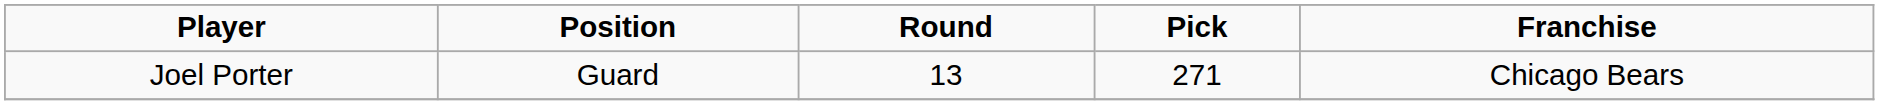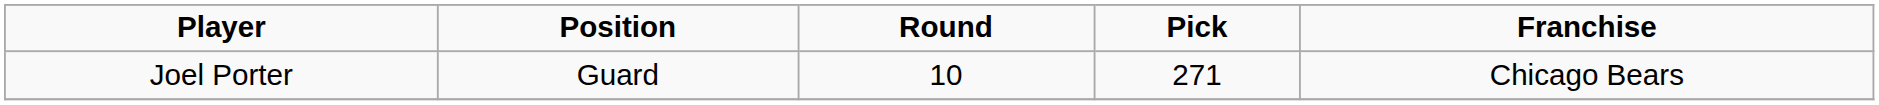(946, 74) 13 -> (946, 74) 10
